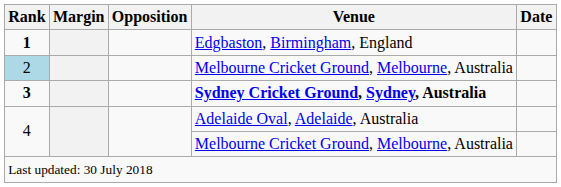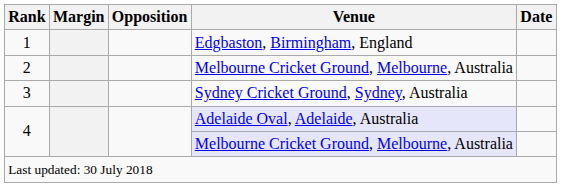(27, 42) bold -> (27, 42) normal
(27, 67) lightblue background -> (27, 67) no background
(27, 93) bold -> (27, 93) normal
(340, 93) bold -> (331, 93) normal
(307, 118) no background -> (307, 118) lavender background
(354, 144) no background -> (354, 144) lavender background
